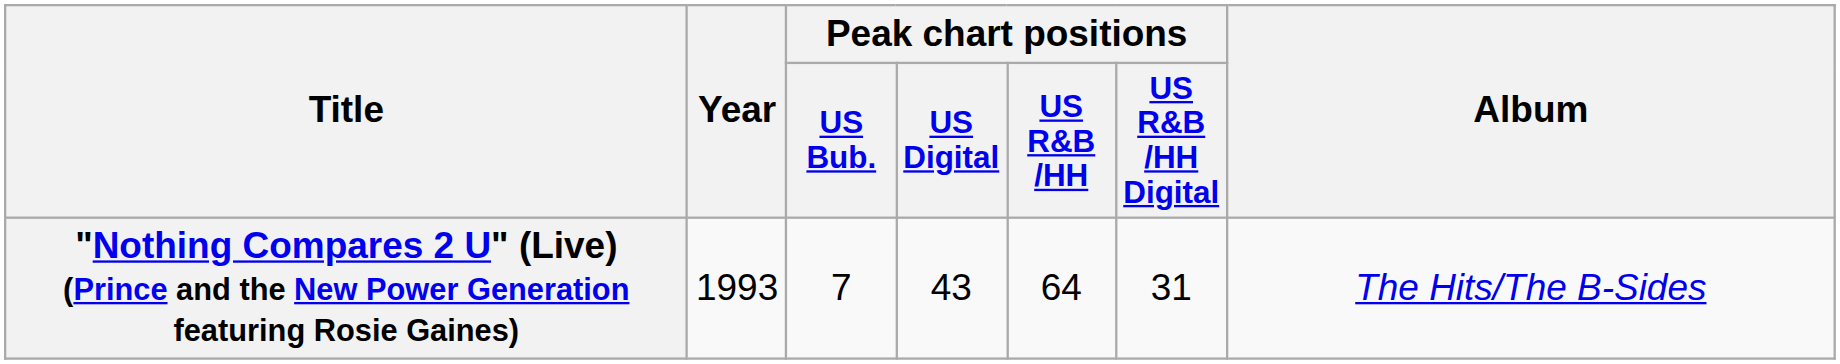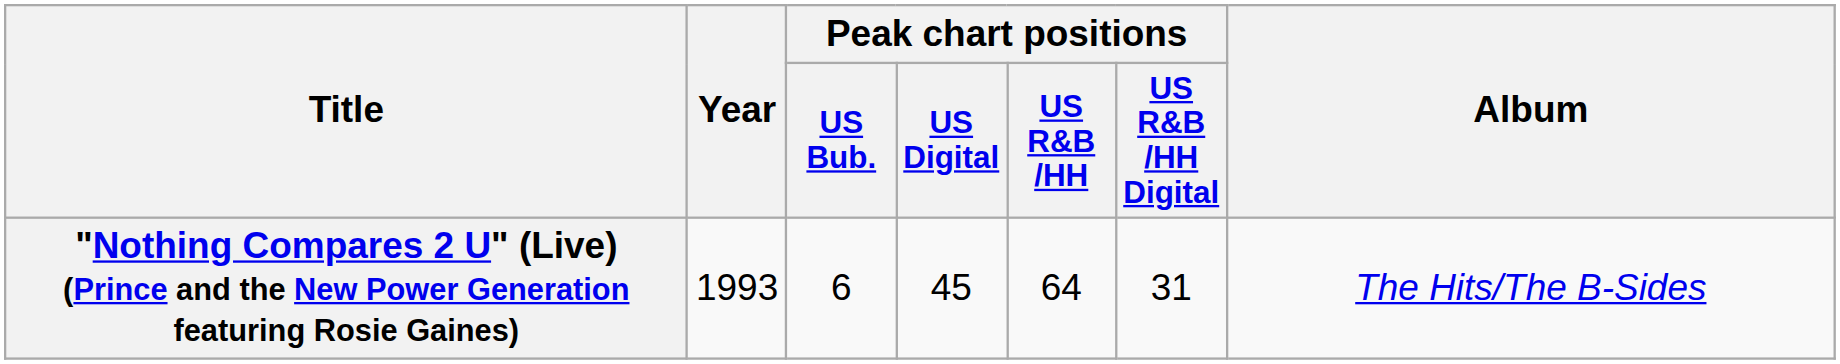(841, 287) 7 -> (841, 287) 6
(951, 287) 43 -> (951, 287) 45
